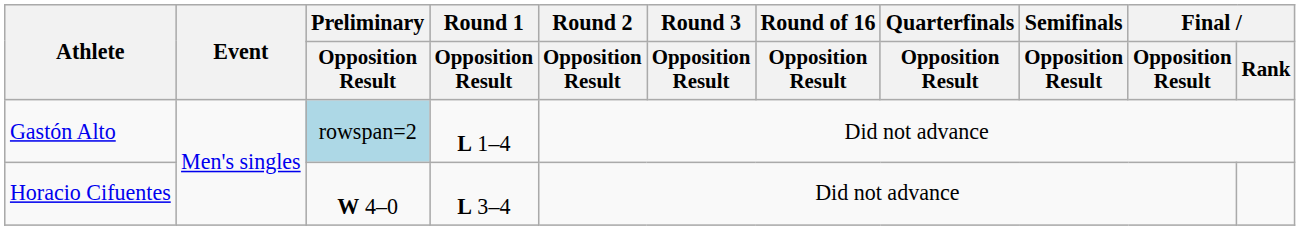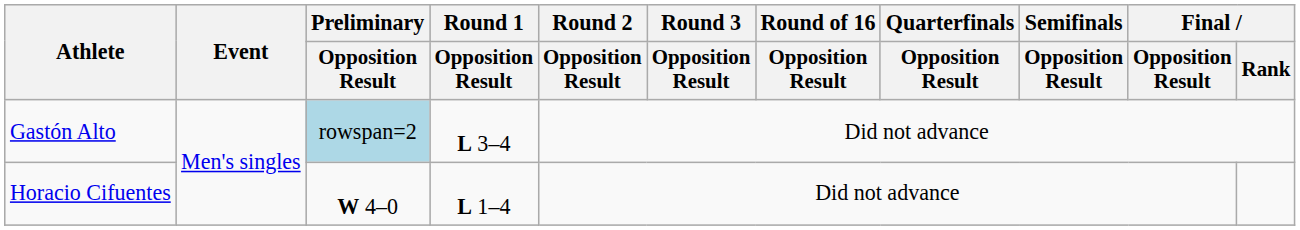(484, 144) L 1–4 -> (484, 144) L 3–4
(484, 206) L 3–4 -> (484, 206) L 1–4
